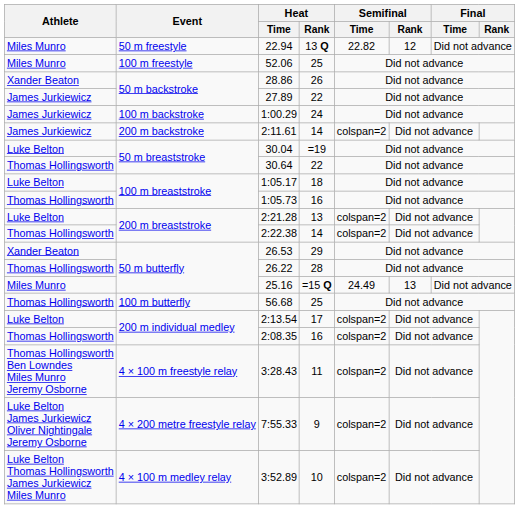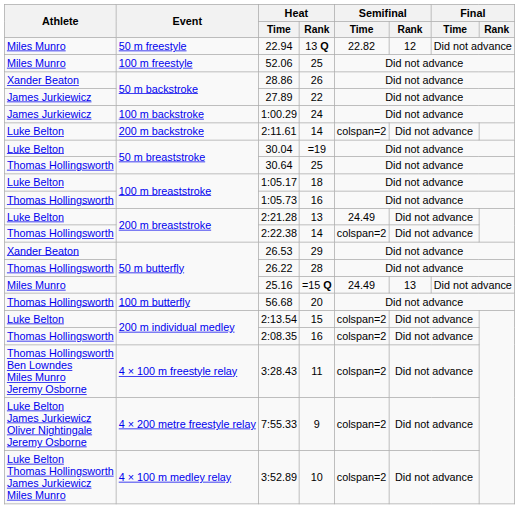(49, 132) James Jurkiewicz -> (35, 132) Luke Belton
(317, 166) 22 -> (317, 166) 25
(362, 217) colspan=2 -> (362, 217) 24.49
(317, 302) 25 -> (317, 302) 20
(317, 319) 17 -> (317, 319) 15
